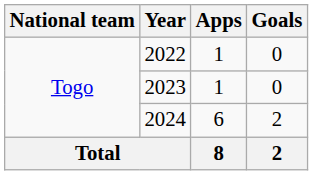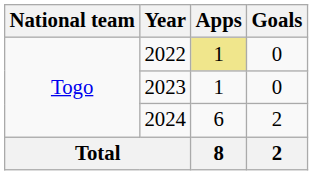(219, 53) no background -> (219, 53) khaki background
